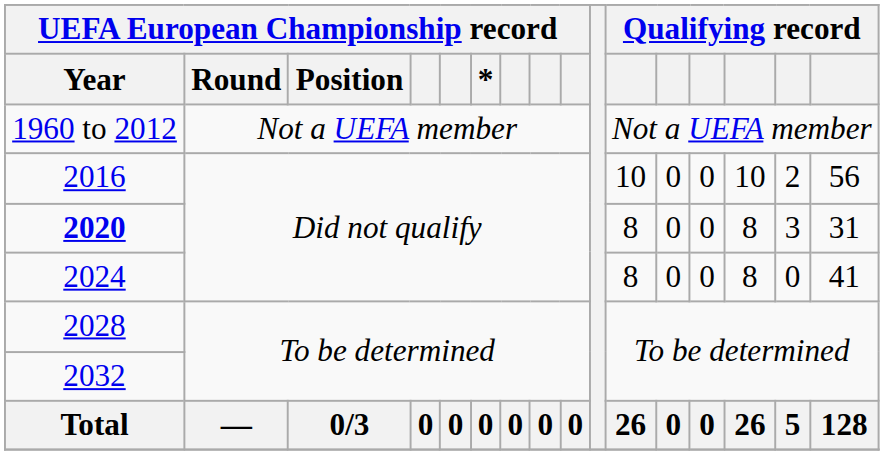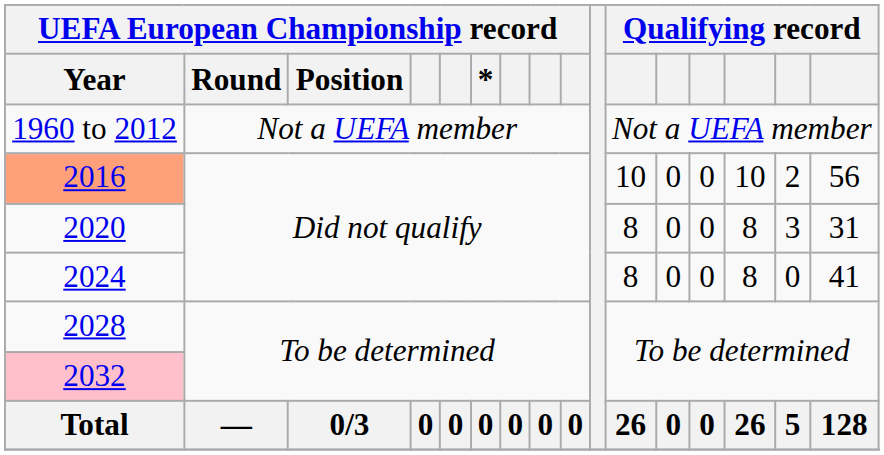(94, 177) no background -> (94, 177) lightsalmon background
(94, 227) bold -> (94, 227) normal
(94, 375) no background -> (94, 375) pink background
